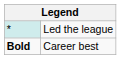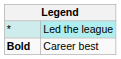(78, 29) no background -> (78, 29) paleturquoise background
